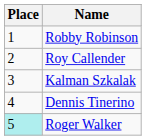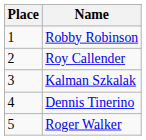(11, 124) paleturquoise background -> (11, 124) no background
